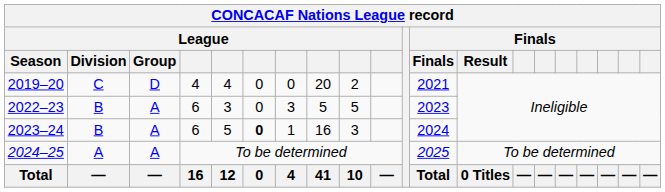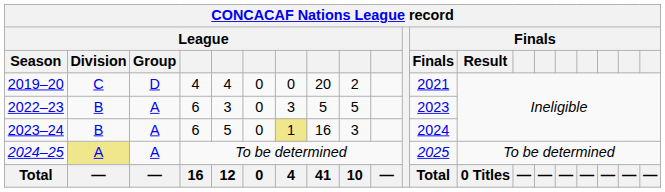(259, 130) bold -> (259, 130) normal
(291, 130) no background -> (291, 130) khaki background
(98, 152) no background -> (98, 152) khaki background
